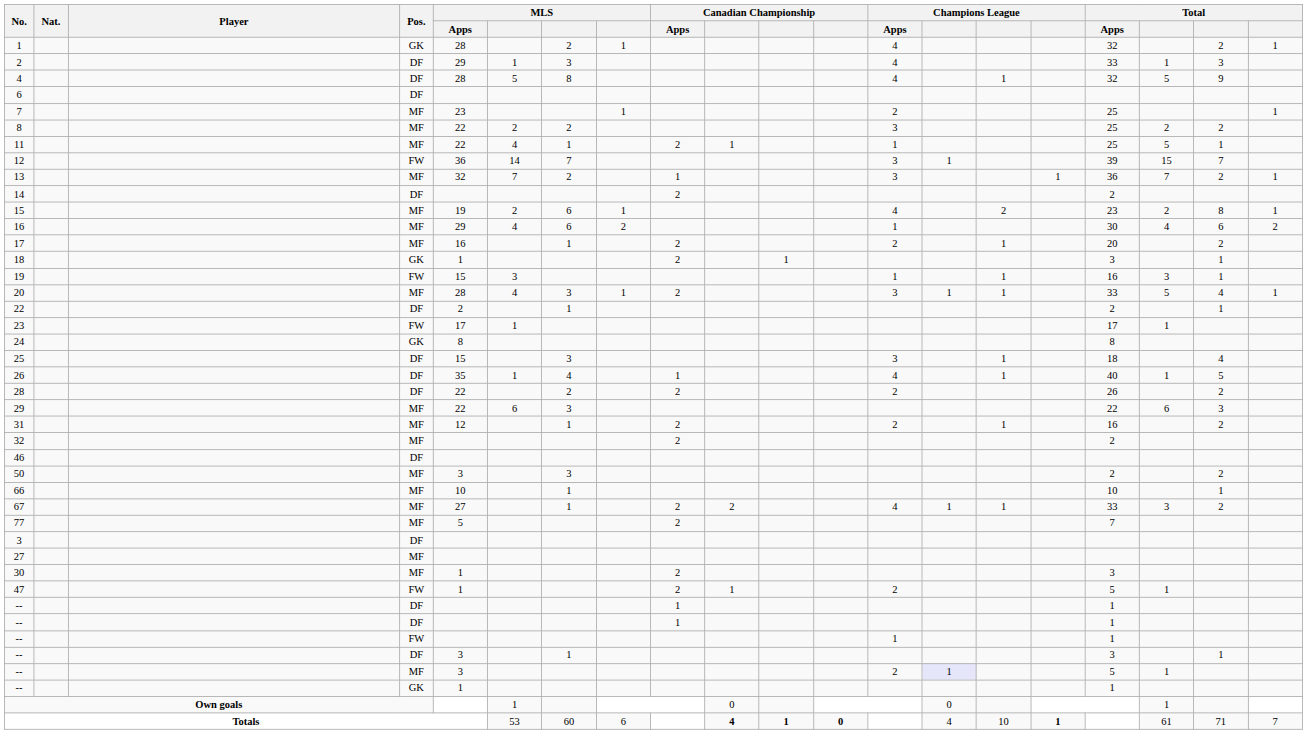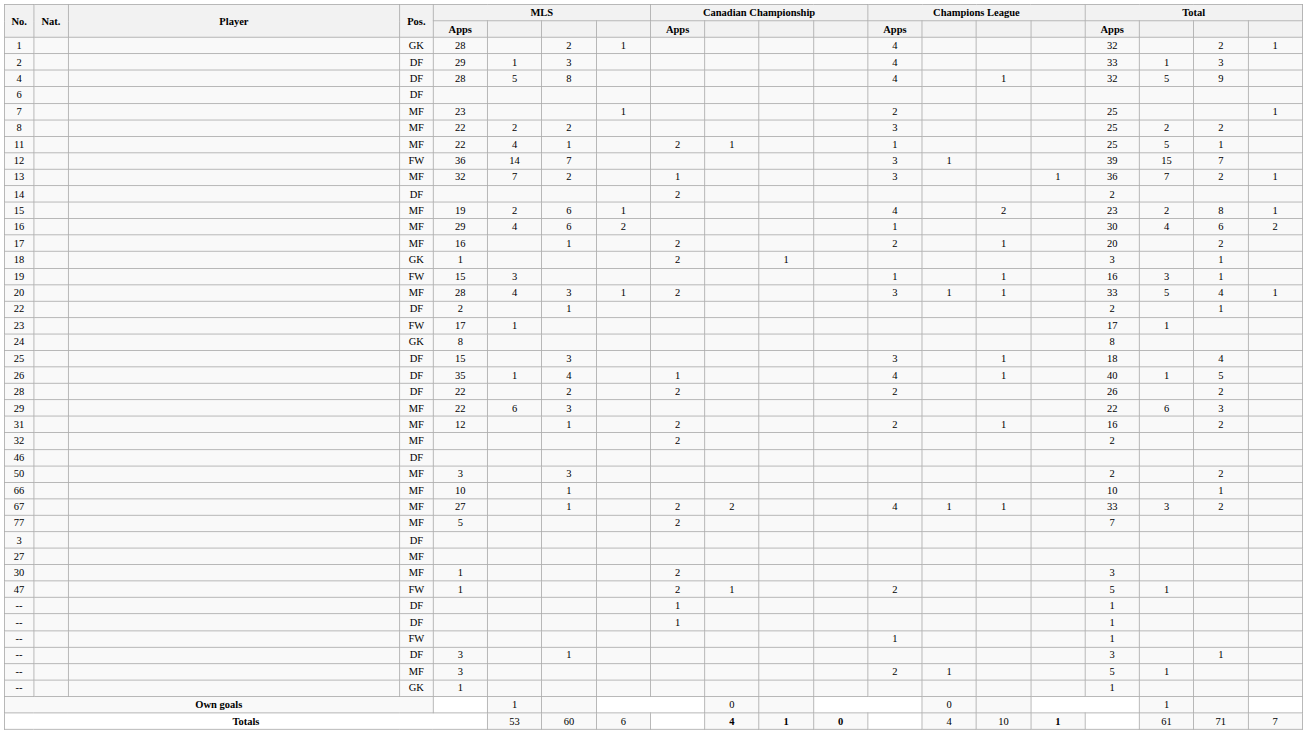(949, 672) lavender background -> (949, 672) no background
